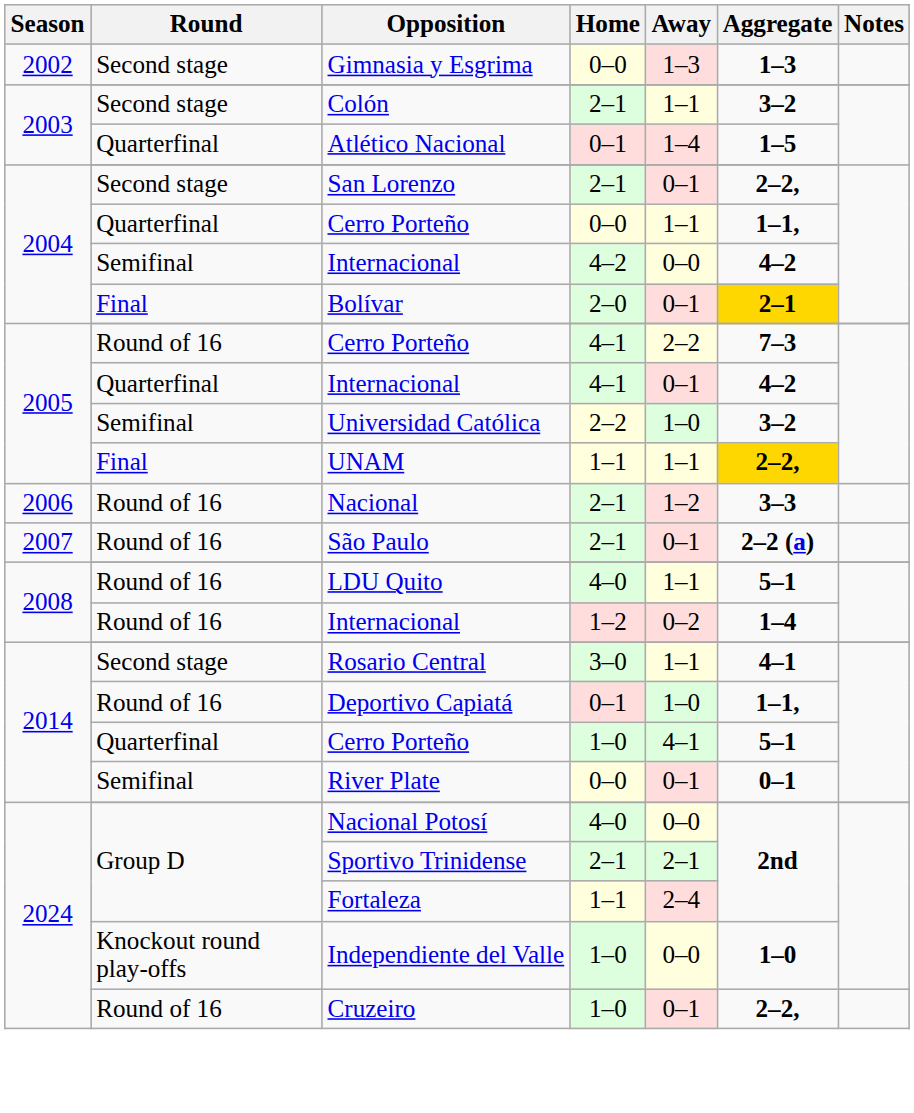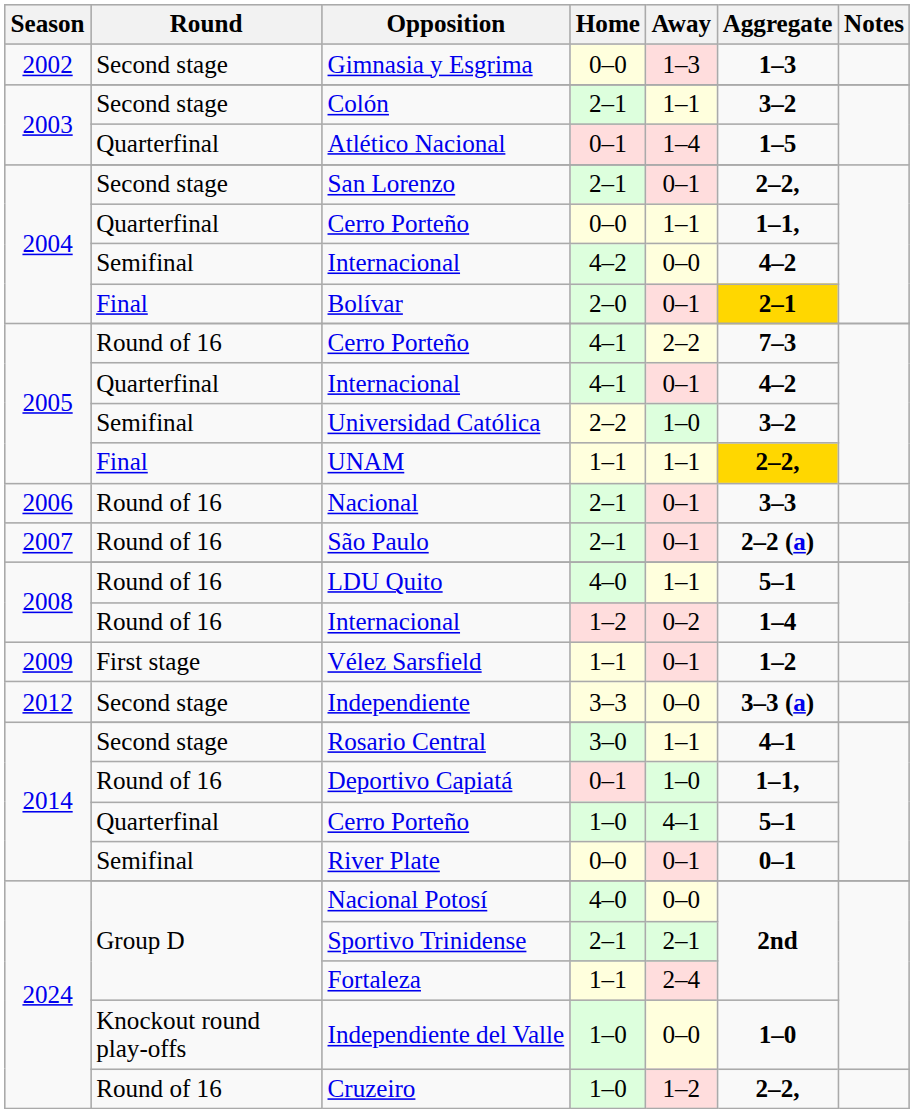(681, 502) 1–2 -> (681, 502) 0–1
+ row: (48, 661)
+ row: (48, 701)
(681, 1008) 0–1 -> (681, 1088) 1–2
